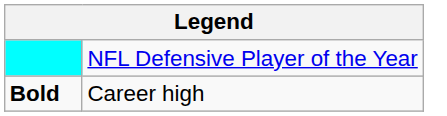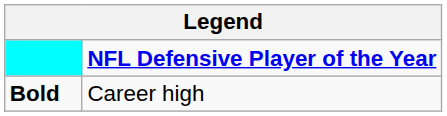(253, 57) normal -> (262, 57) bold
